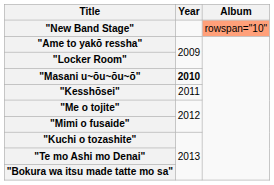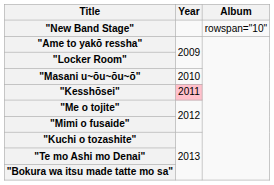(236, 28) lightsalmon background -> (236, 28) no background
(189, 76) bold -> (189, 76) normal
(189, 92) no background -> (189, 92) pink background
